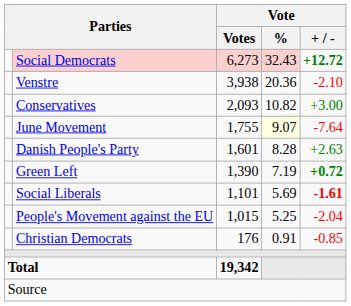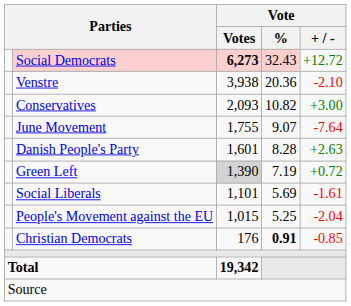(243, 60) normal -> (243, 60) bold
(323, 60) bold -> (323, 60) normal
(284, 127) lightyellow background -> (284, 127) no background
(243, 171) no background -> (243, 171) lightgrey background
(326, 171) bold -> (326, 171) normal
(328, 194) bold -> (328, 194) normal
(284, 238) normal -> (284, 238) bold
